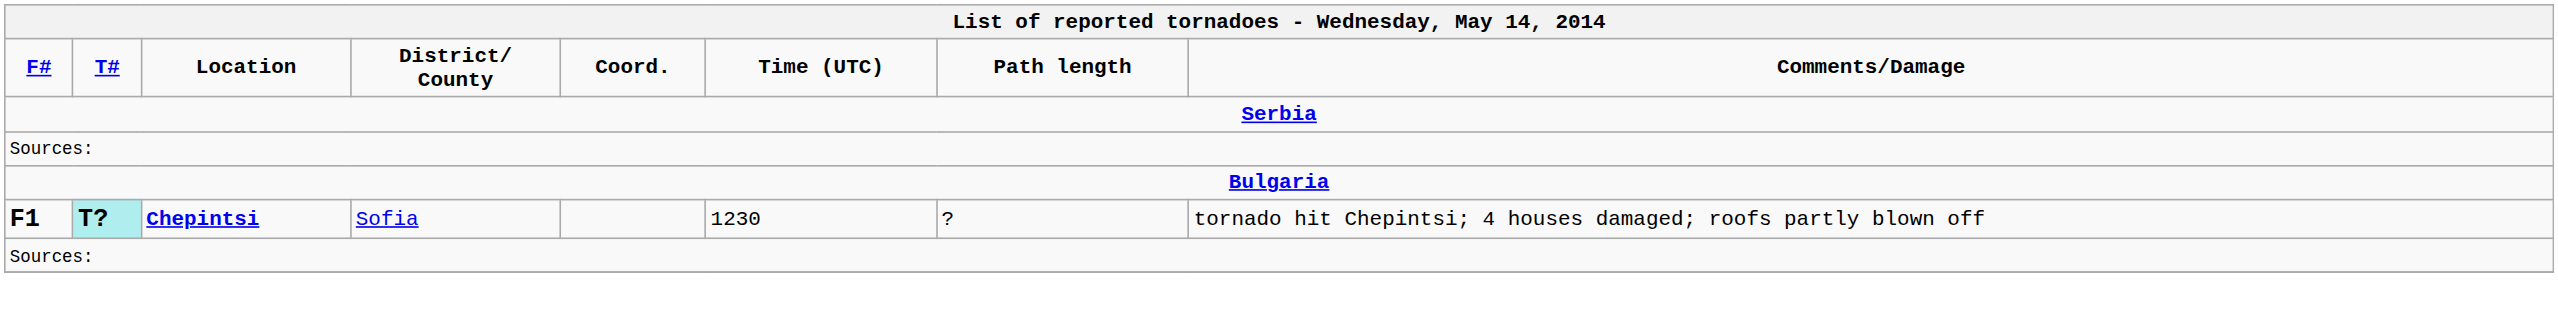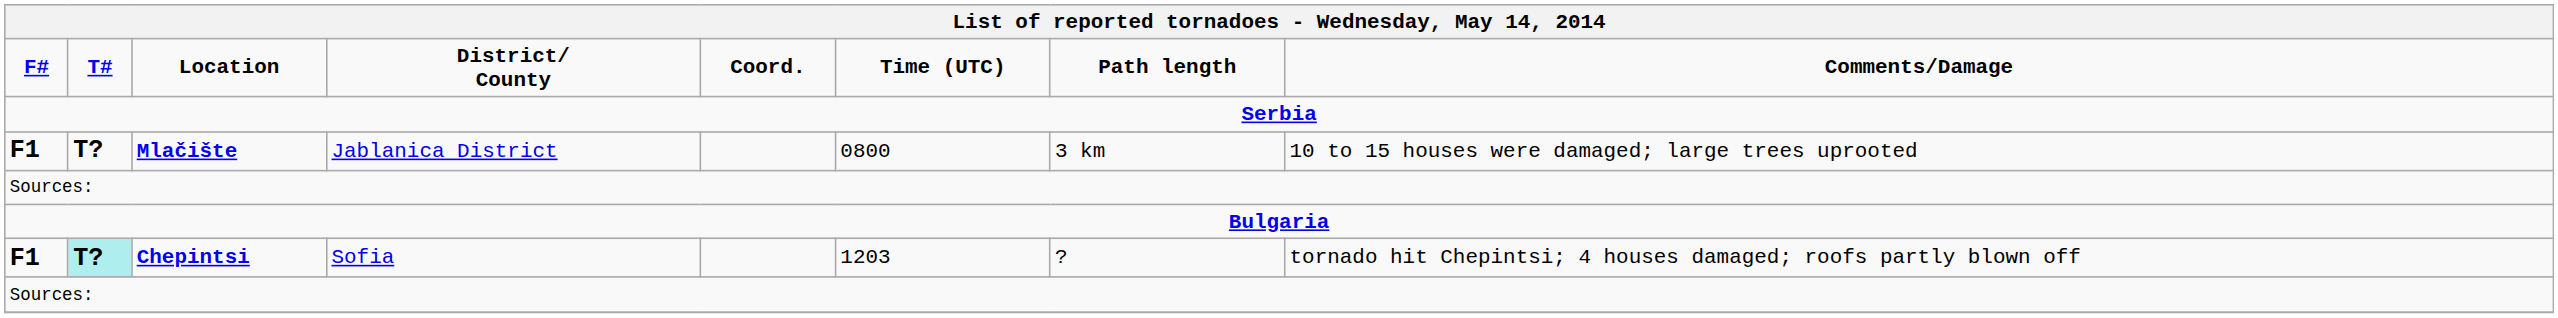+ row: (187, 151)
(736, 219) 1230 -> (865, 258) 1203
